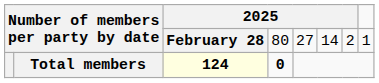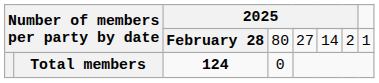(215, 65) lightyellow background -> (215, 65) no background
(280, 65) bold -> (280, 65) normal
